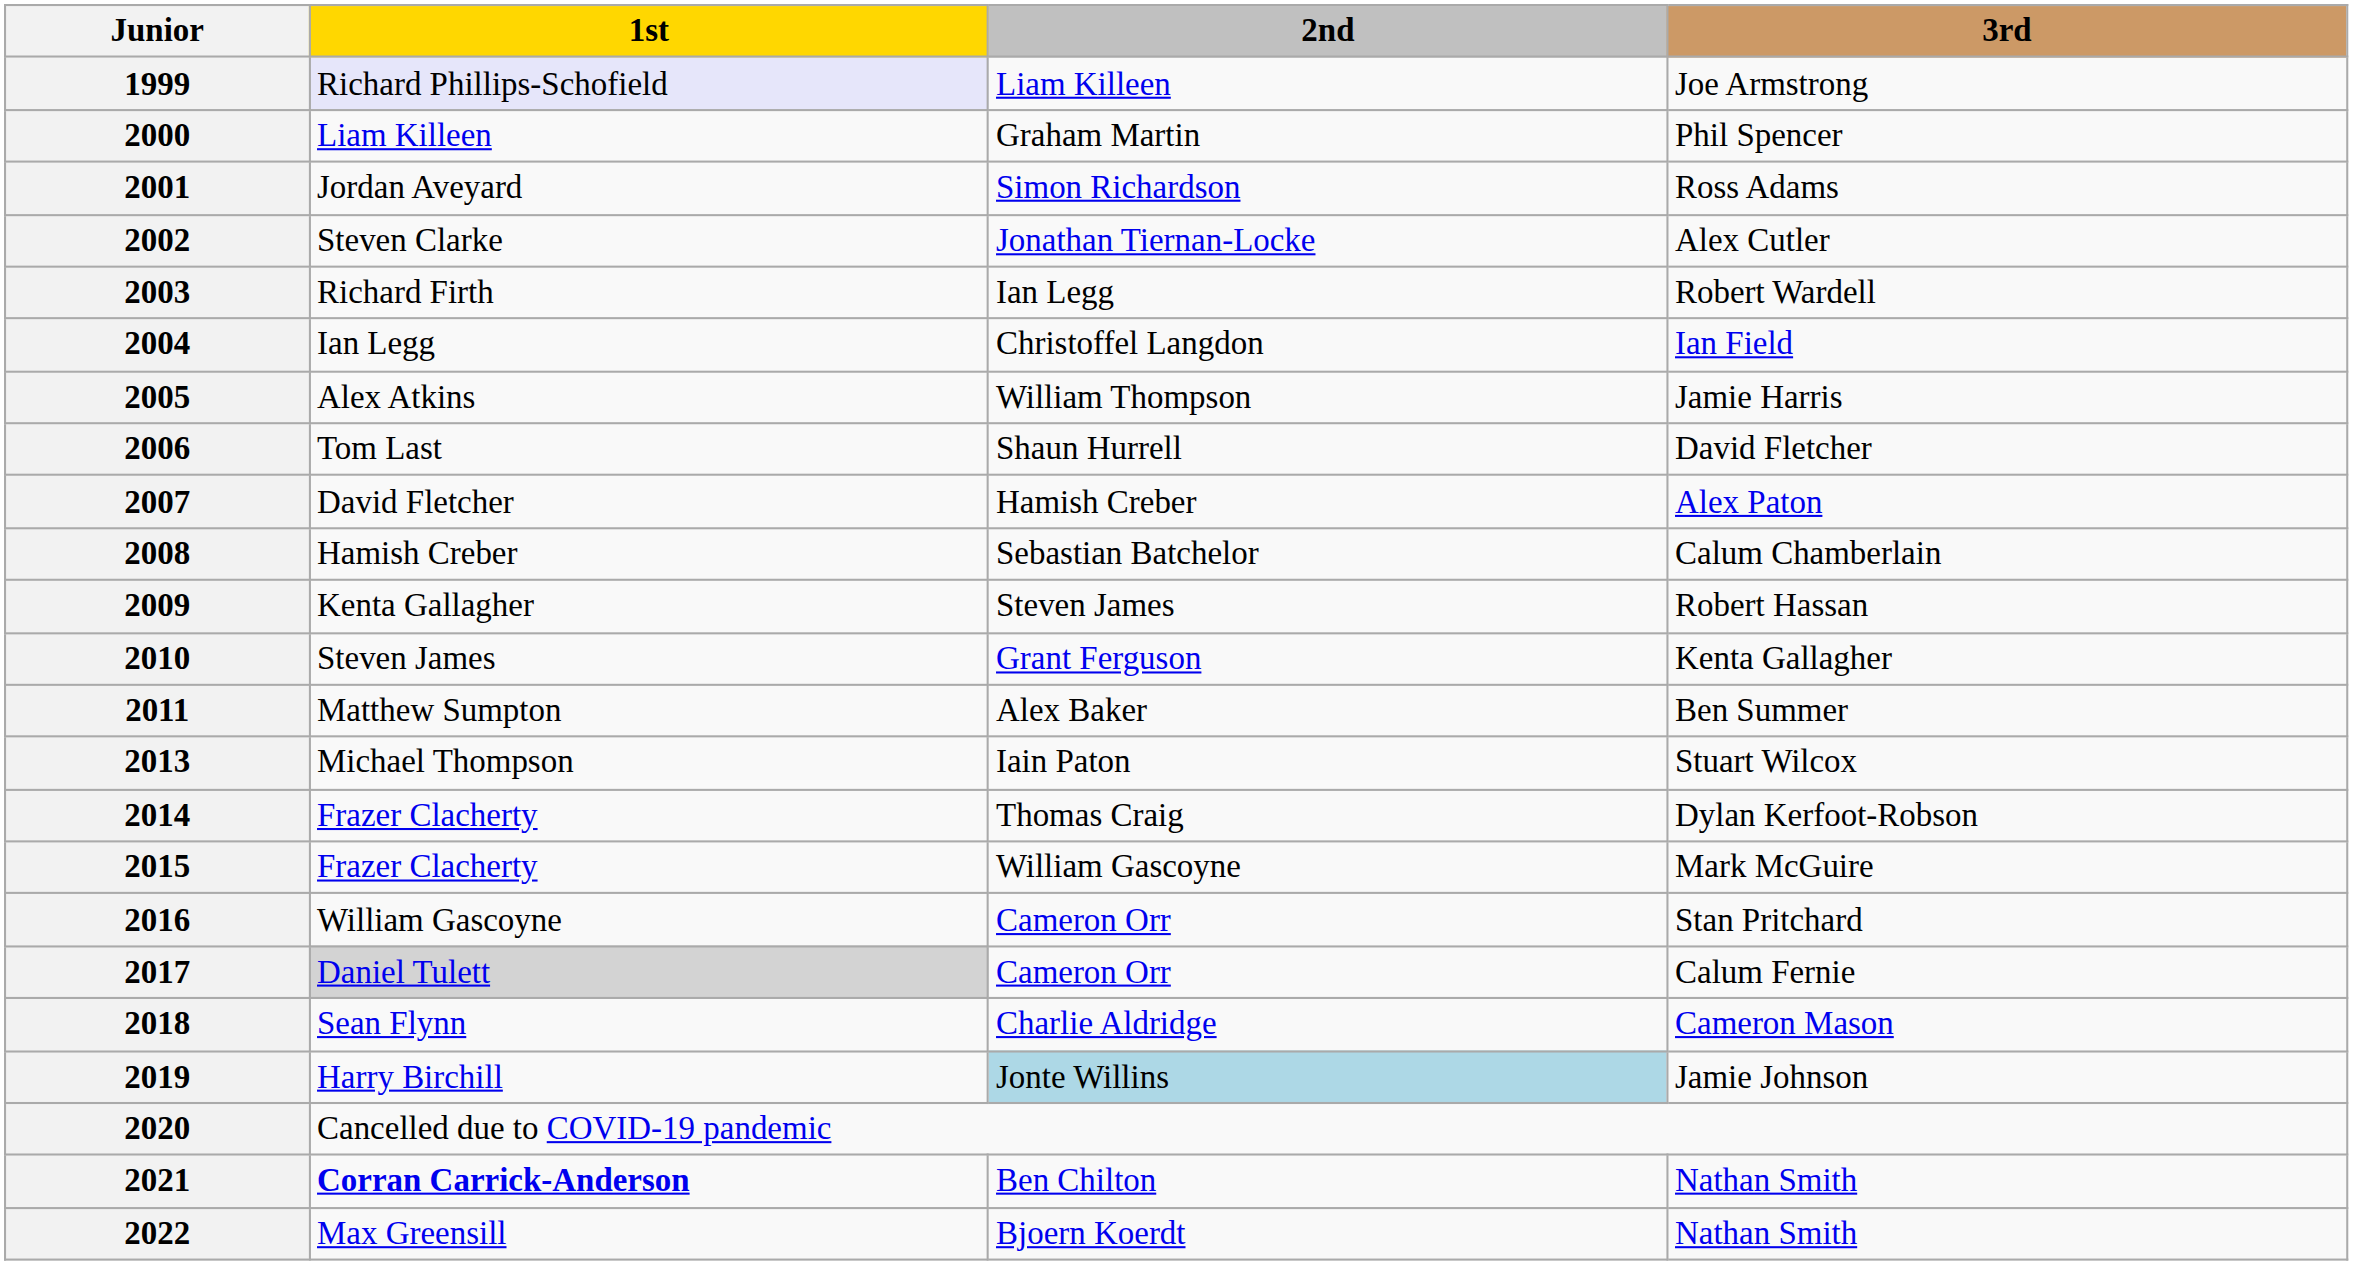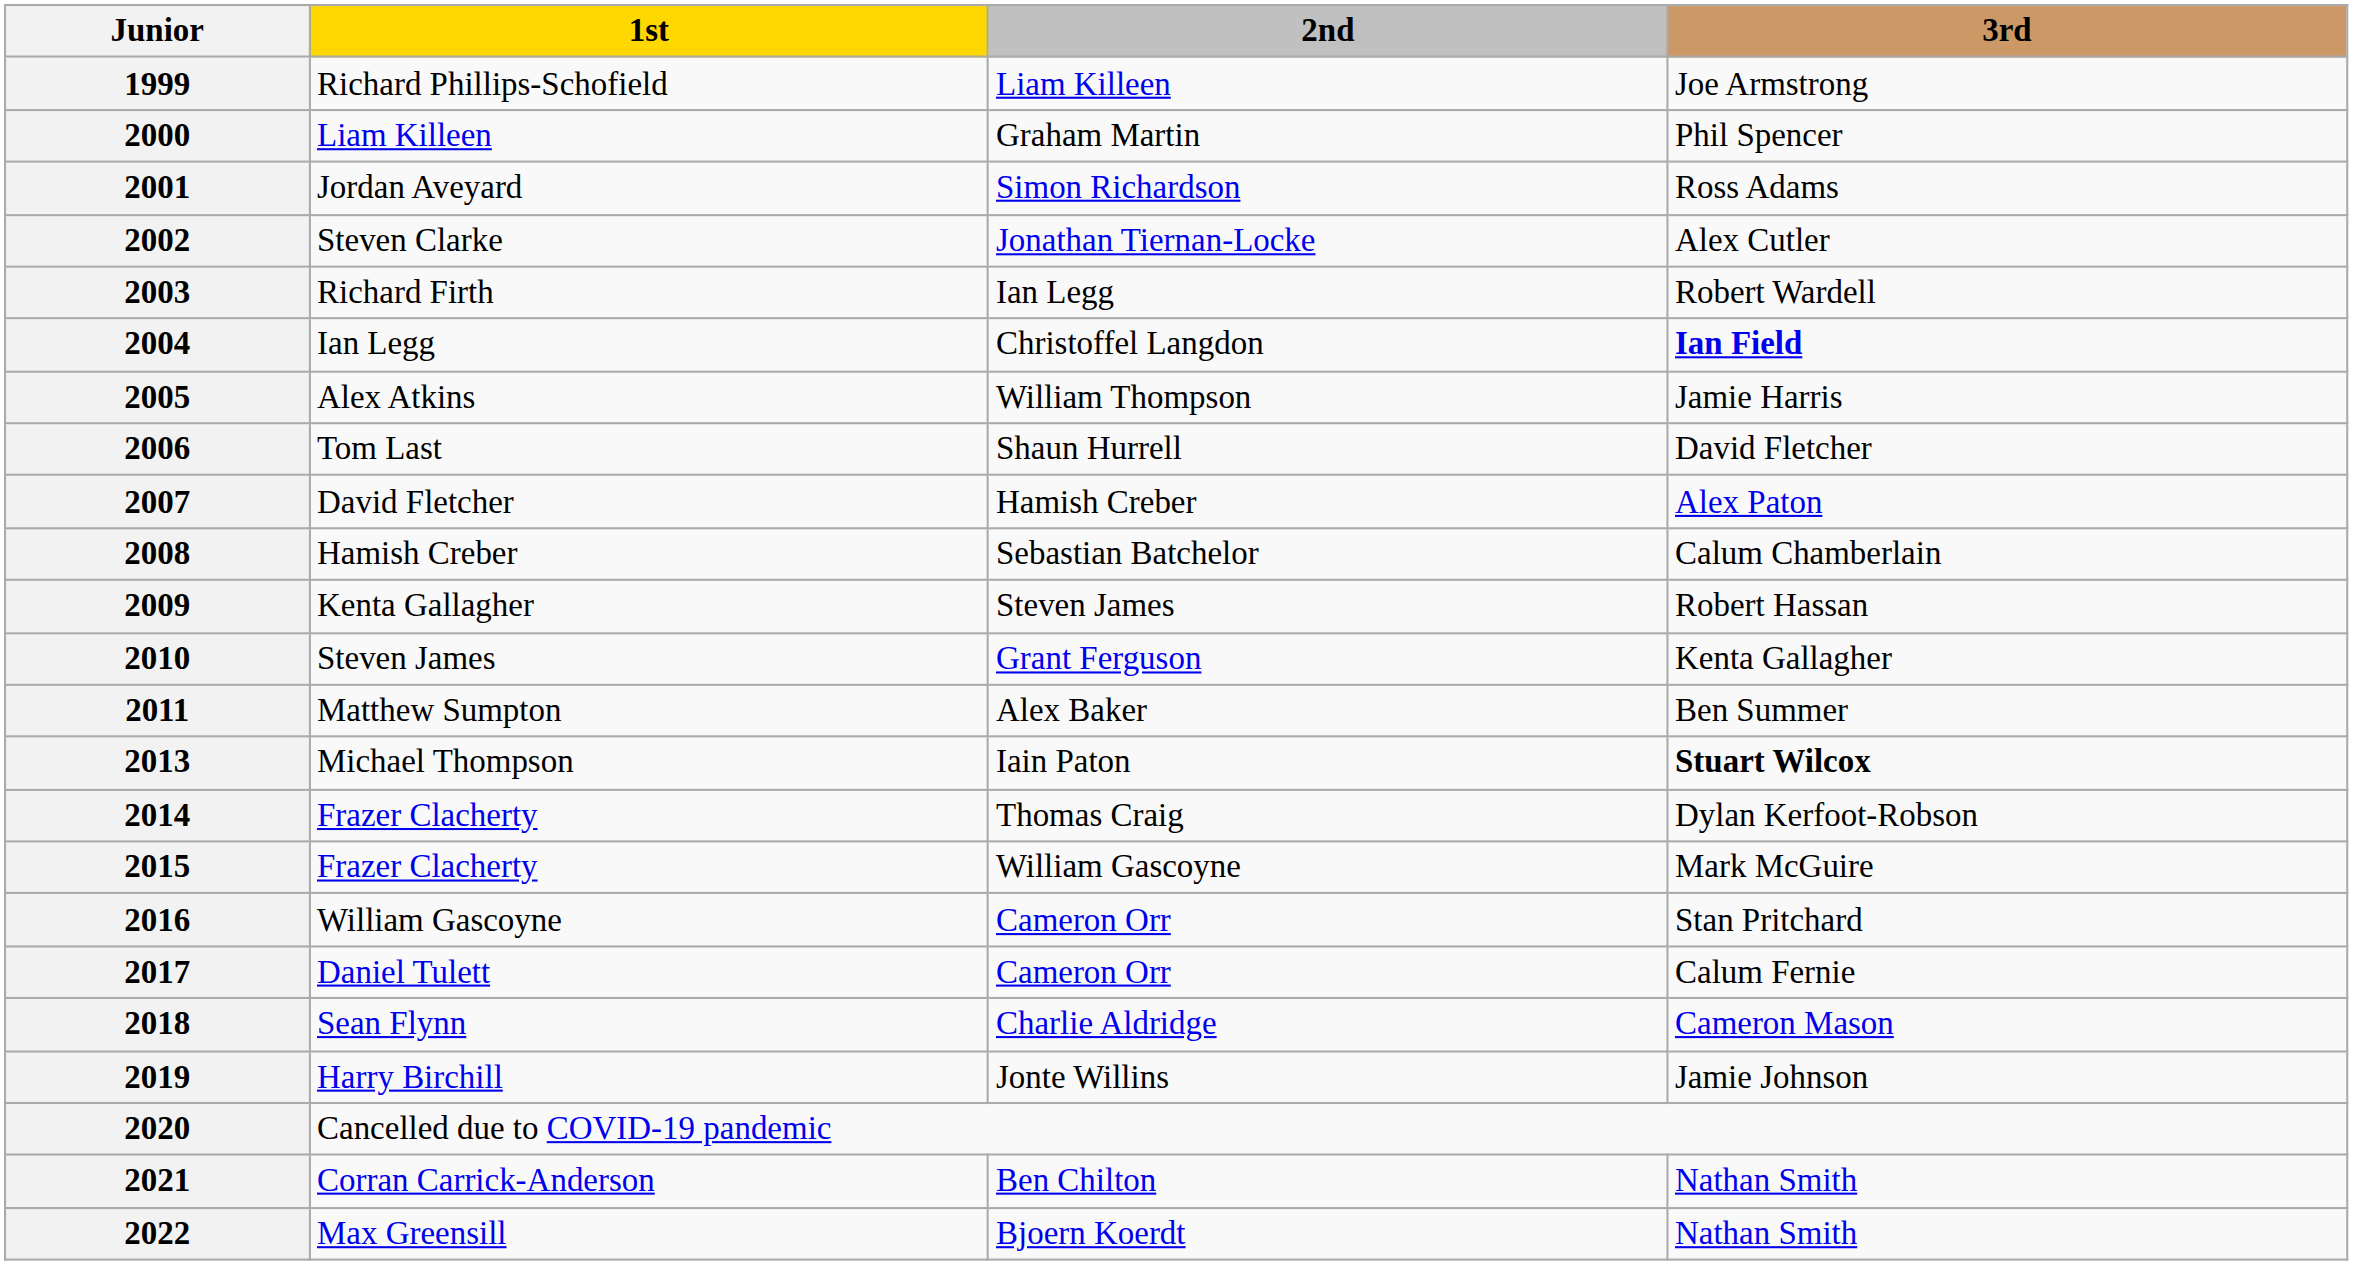(492, 82) lavender background -> (492, 82) no background
(1734, 344) normal -> (1739, 344) bold
(1766, 762) normal -> (1773, 762) bold
(404, 971) lightgrey background -> (404, 971) no background
(1082, 1076) lightblue background -> (1082, 1076) no background
(503, 1180) bold -> (486, 1180) normal
